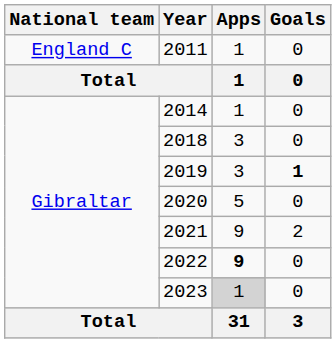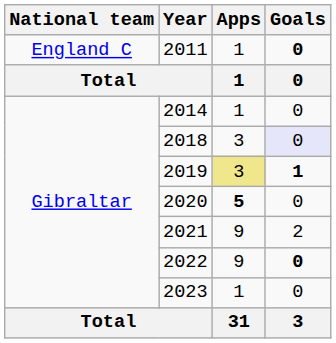(298, 50) normal -> (298, 50) bold
(298, 141) no background -> (298, 141) lavender background
(239, 171) no background -> (239, 171) khaki background
(239, 202) normal -> (239, 202) bold
(239, 262) bold -> (239, 262) normal
(298, 262) normal -> (298, 262) bold
(239, 293) lightgrey background -> (239, 293) no background
